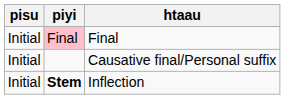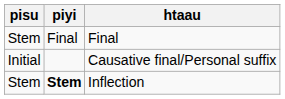(24, 37) Initial -> (24, 37) Stem
(62, 37) pink background -> (62, 37) no background
(24, 82) Initial -> (24, 82) Stem
